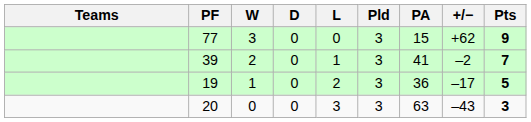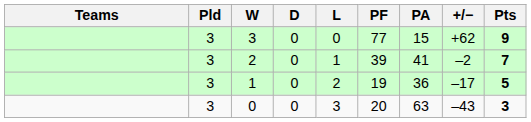columns swapped: (379, 15) <-> (210, 15)
